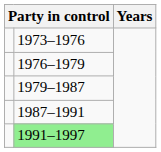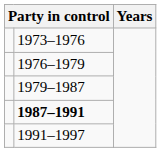(51, 111) normal -> (51, 111) bold
(51, 135) lightgreen background -> (51, 135) no background
